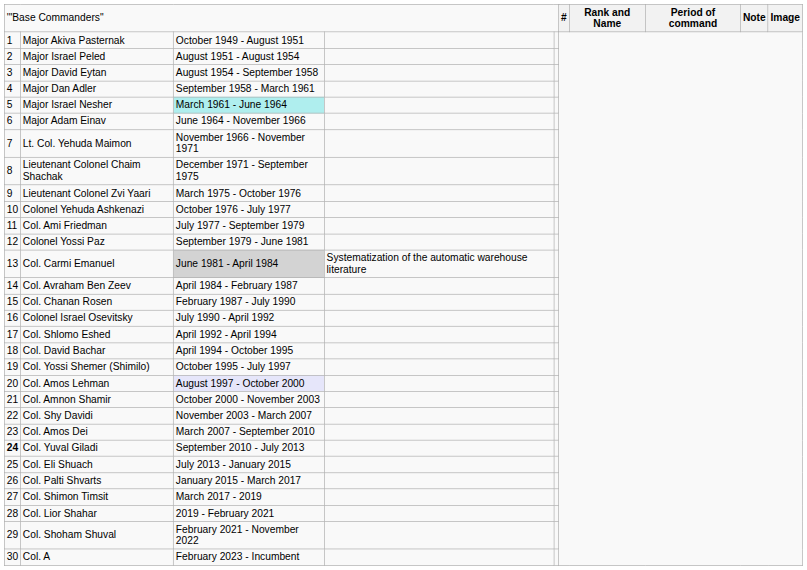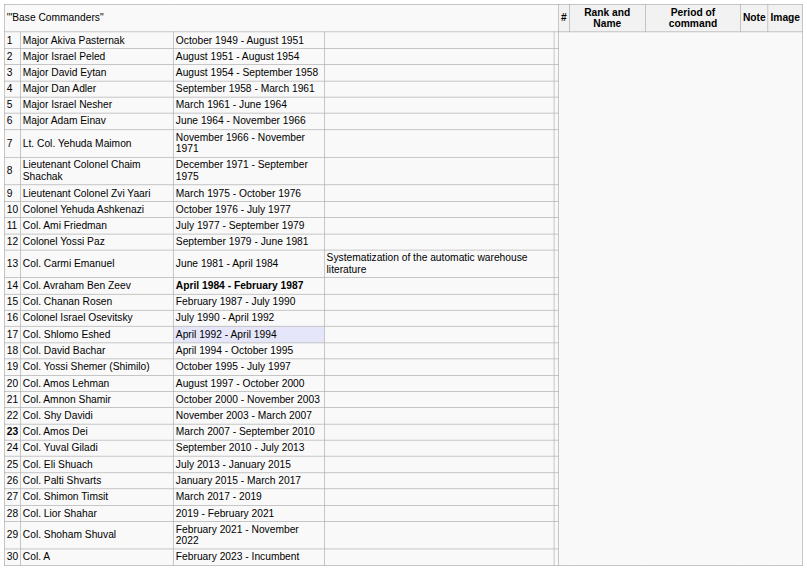(231, 105) paleturquoise background -> (231, 105) no background
(227, 264) lightgrey background -> (227, 264) no background
(237, 286) normal -> (240, 286) bold
(226, 334) no background -> (226, 334) lavender background
(240, 383) lavender background -> (240, 383) no background
(12, 432) normal -> (12, 432) bold
(12, 448) bold -> (12, 448) normal
